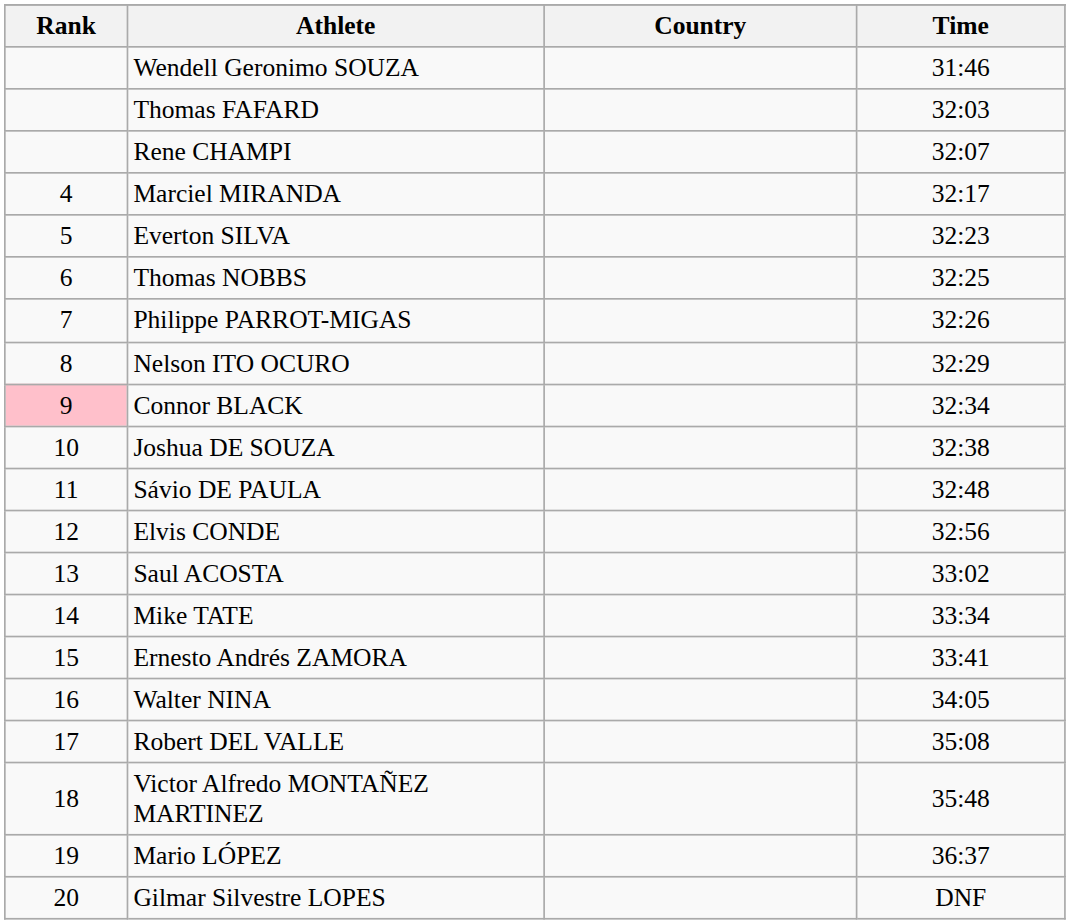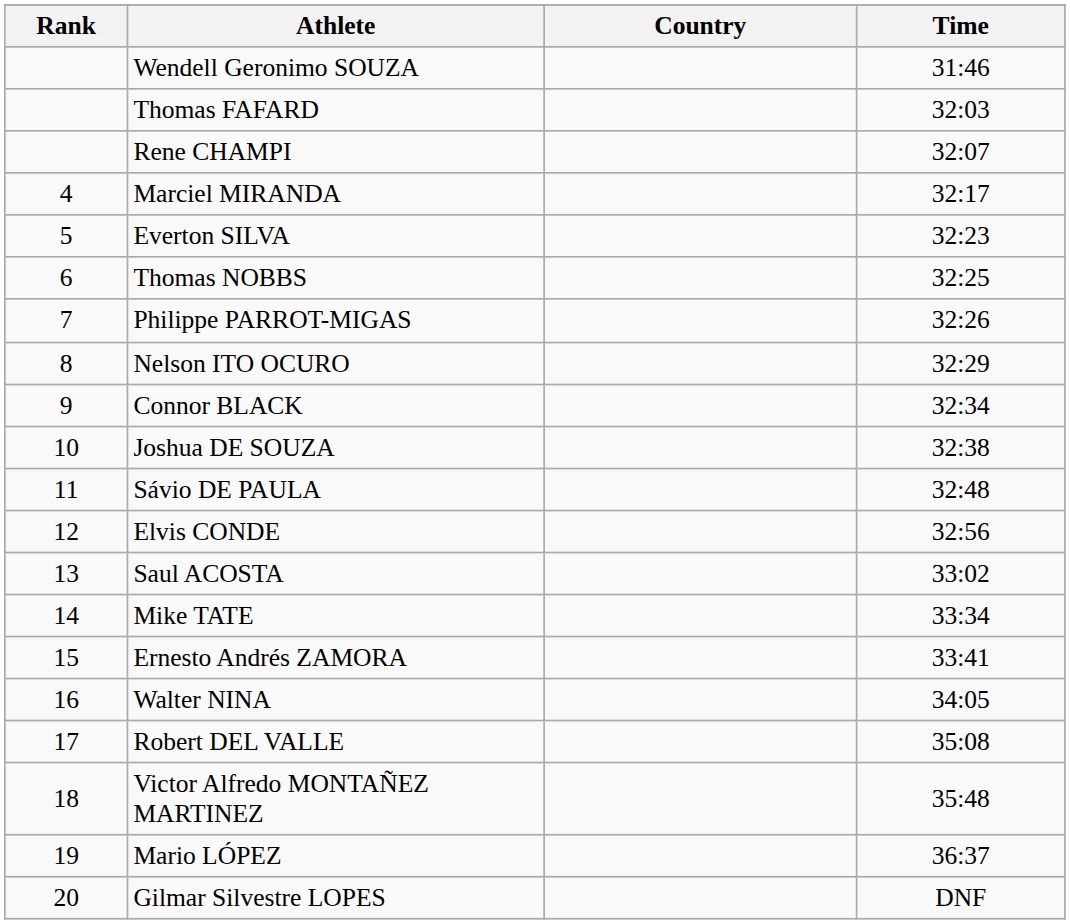(66, 404) pink background -> (66, 404) no background
